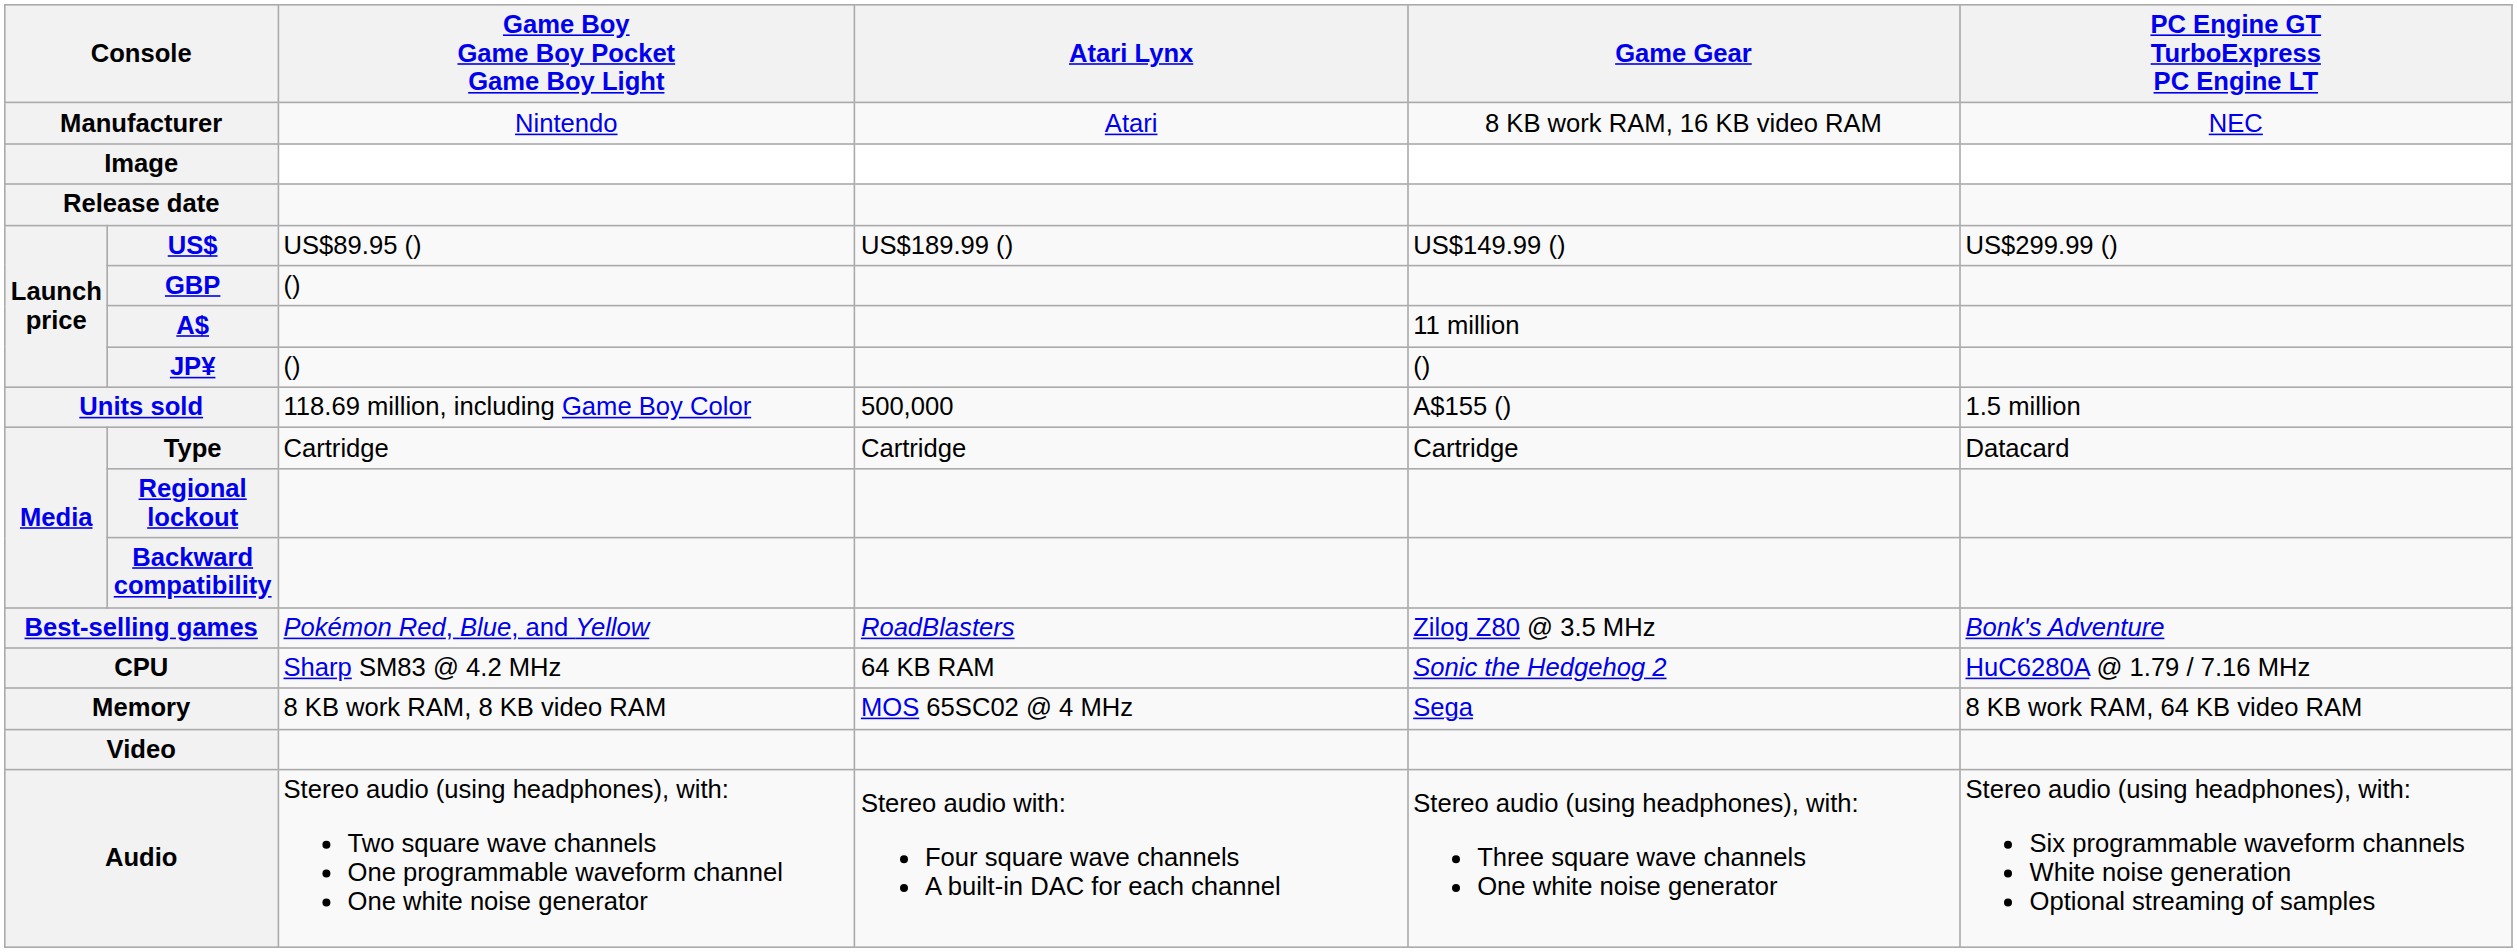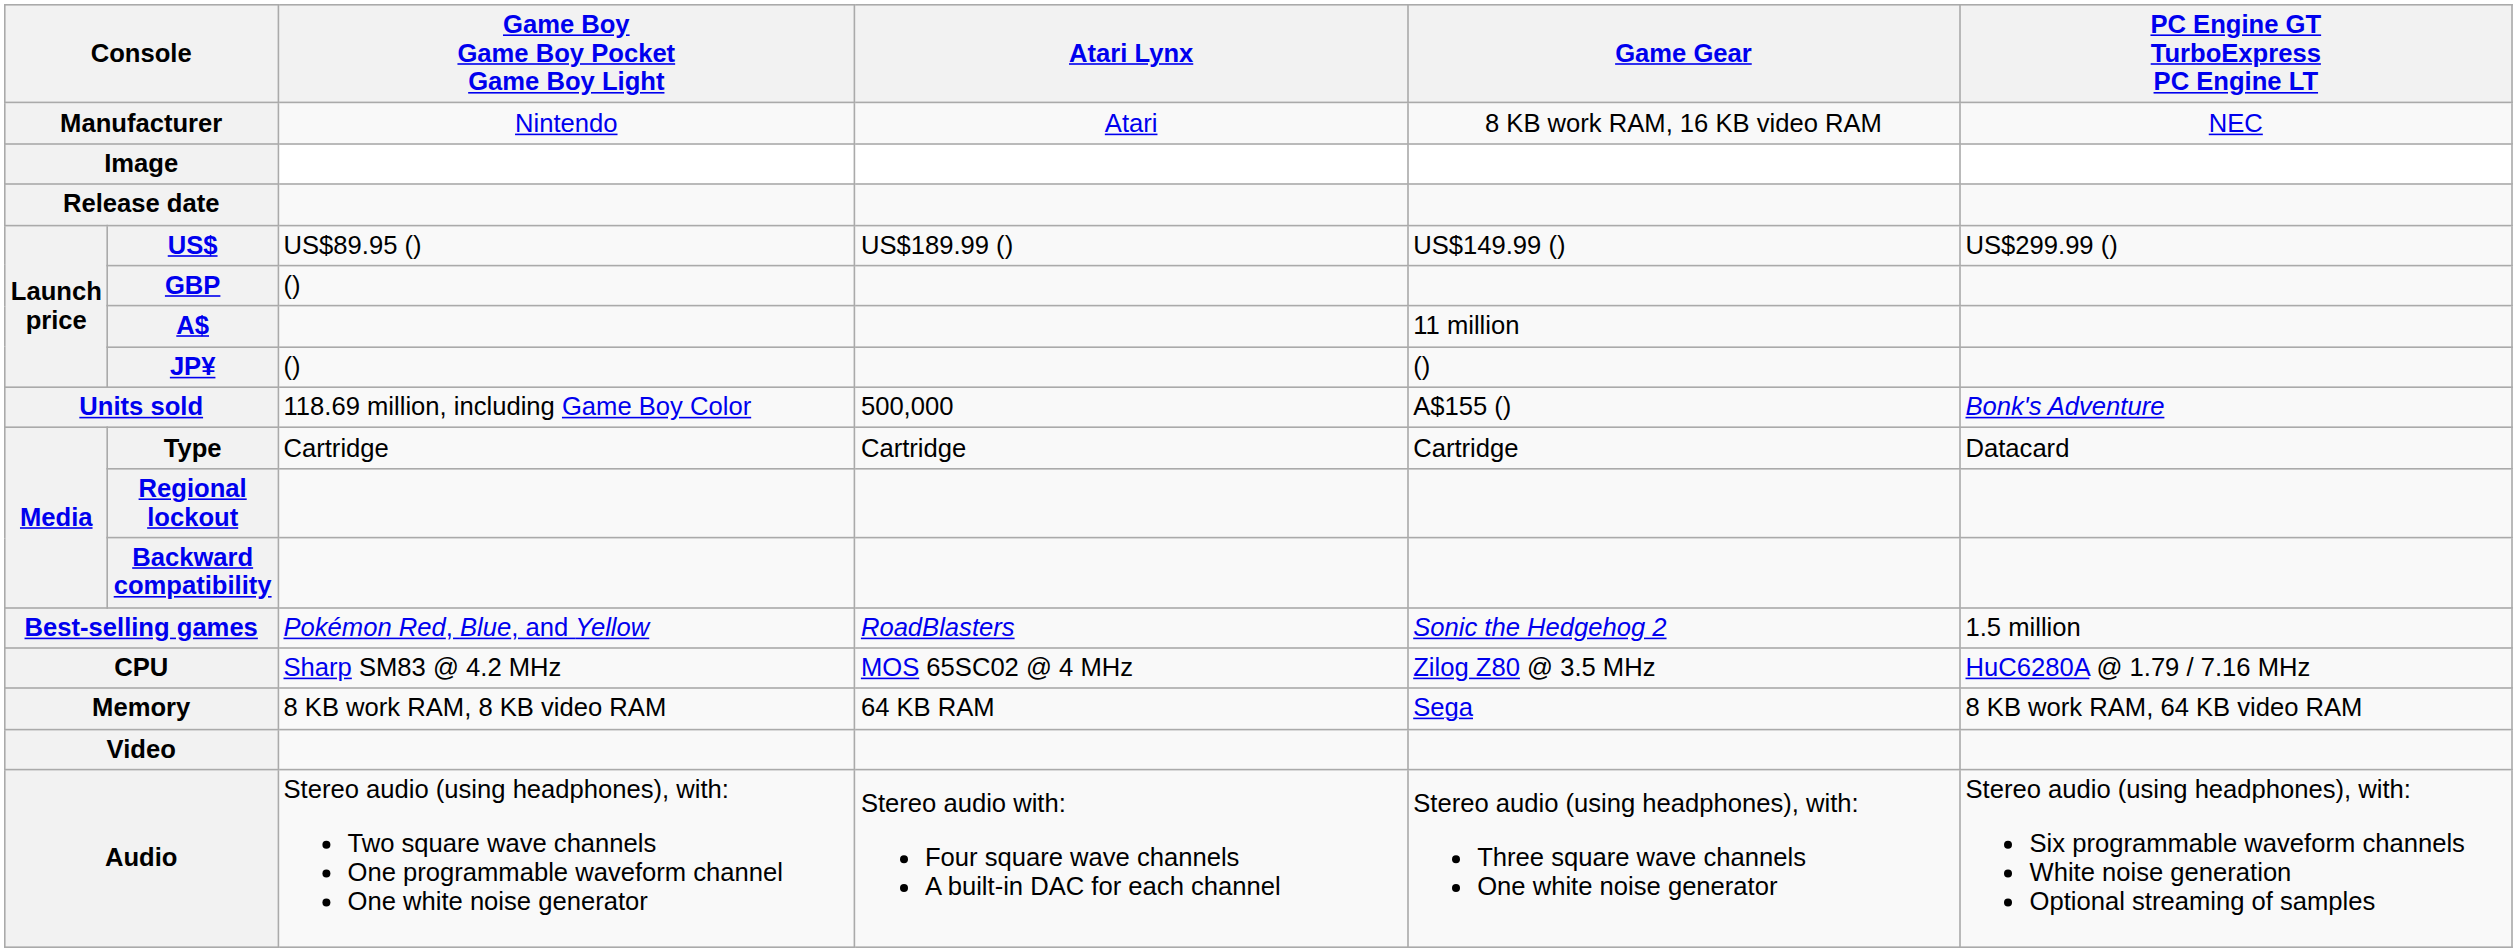(2023, 407) 1.5 million -> (2065, 407) Bonk's Adventure
(1534, 627) Zilog Z80 @ 3.5 MHz -> (1540, 627) Sonic the Hedgehog 2
(2065, 627) Bonk's Adventure -> (2023, 627) 1.5 million
(928, 667) 64 KB RAM -> (997, 667) MOS 65SC02 @ 4 MHz
(1540, 667) Sonic the Hedgehog 2 -> (1534, 667) Zilog Z80 @ 3.5 MHz
(997, 708) MOS 65SC02 @ 4 MHz -> (928, 708) 64 KB RAM
